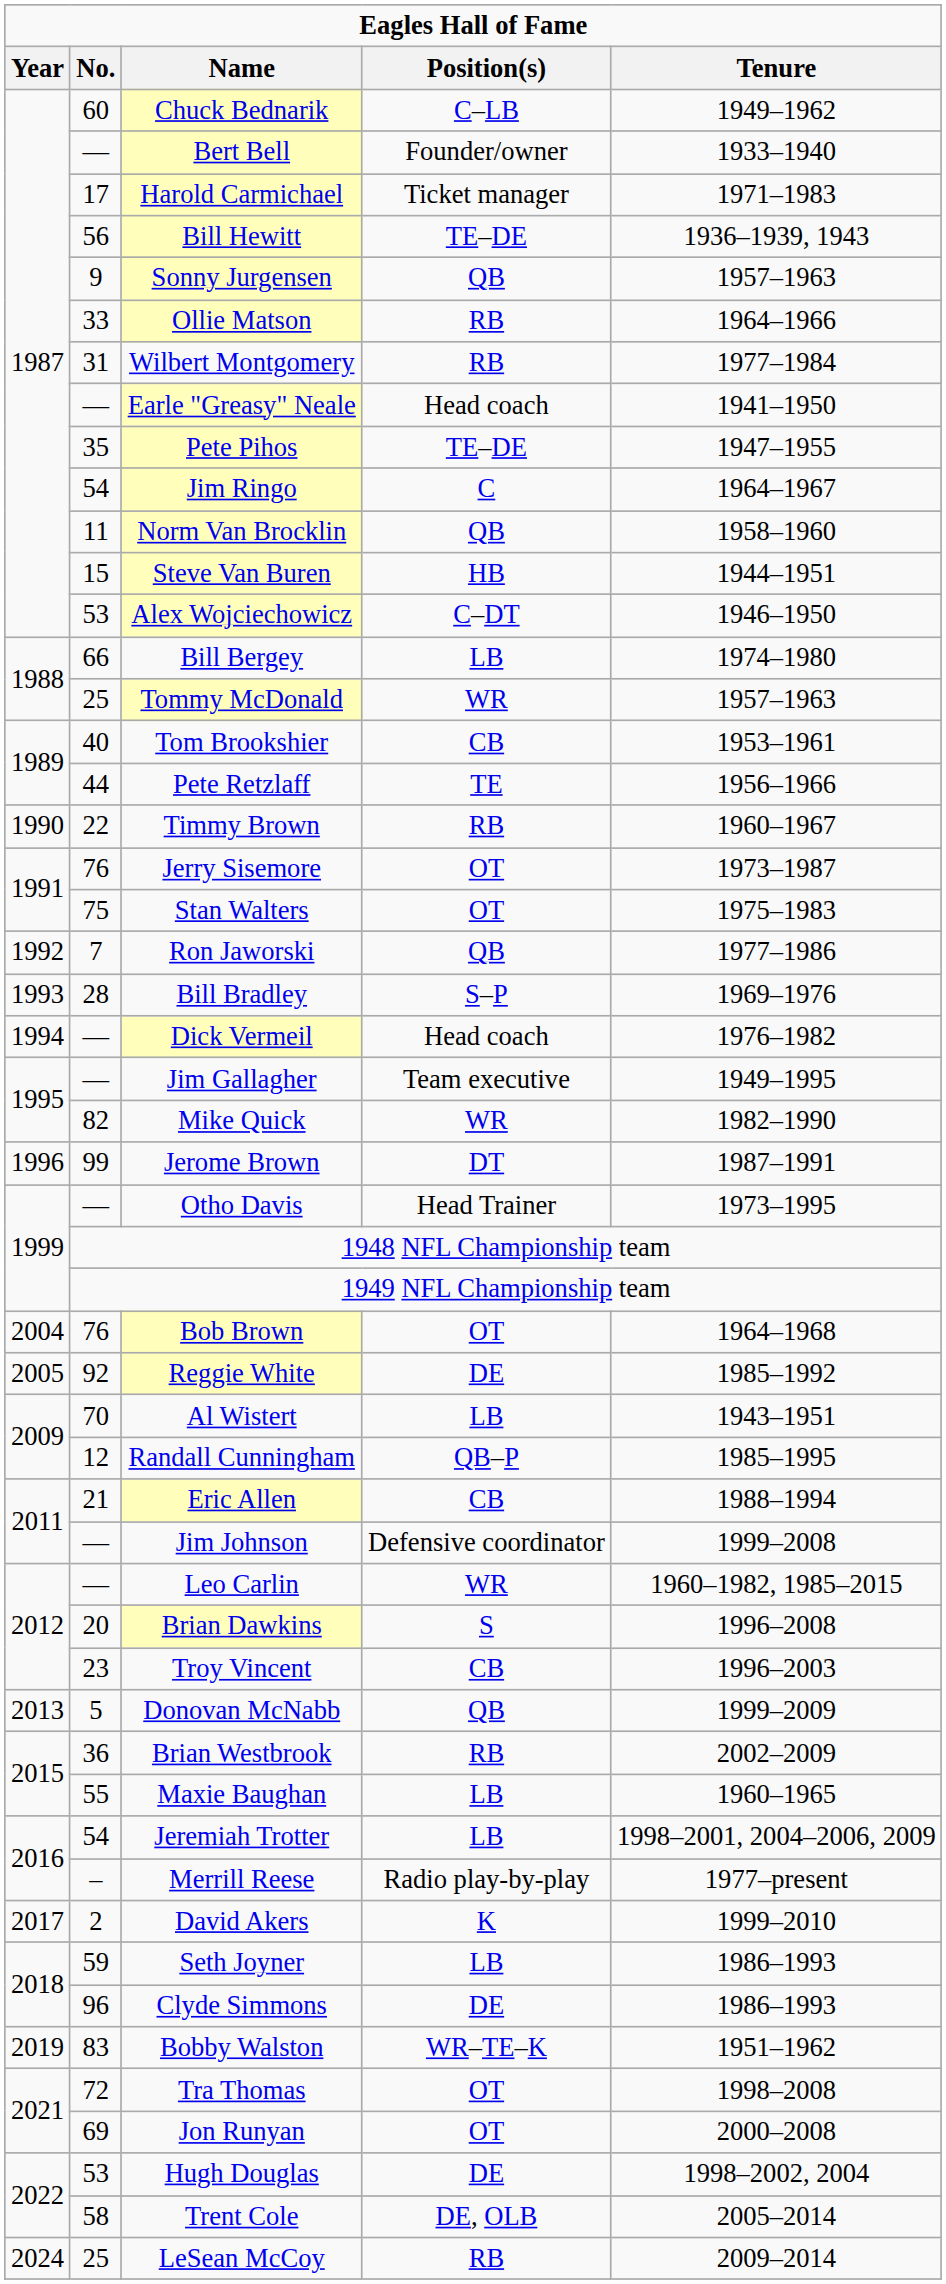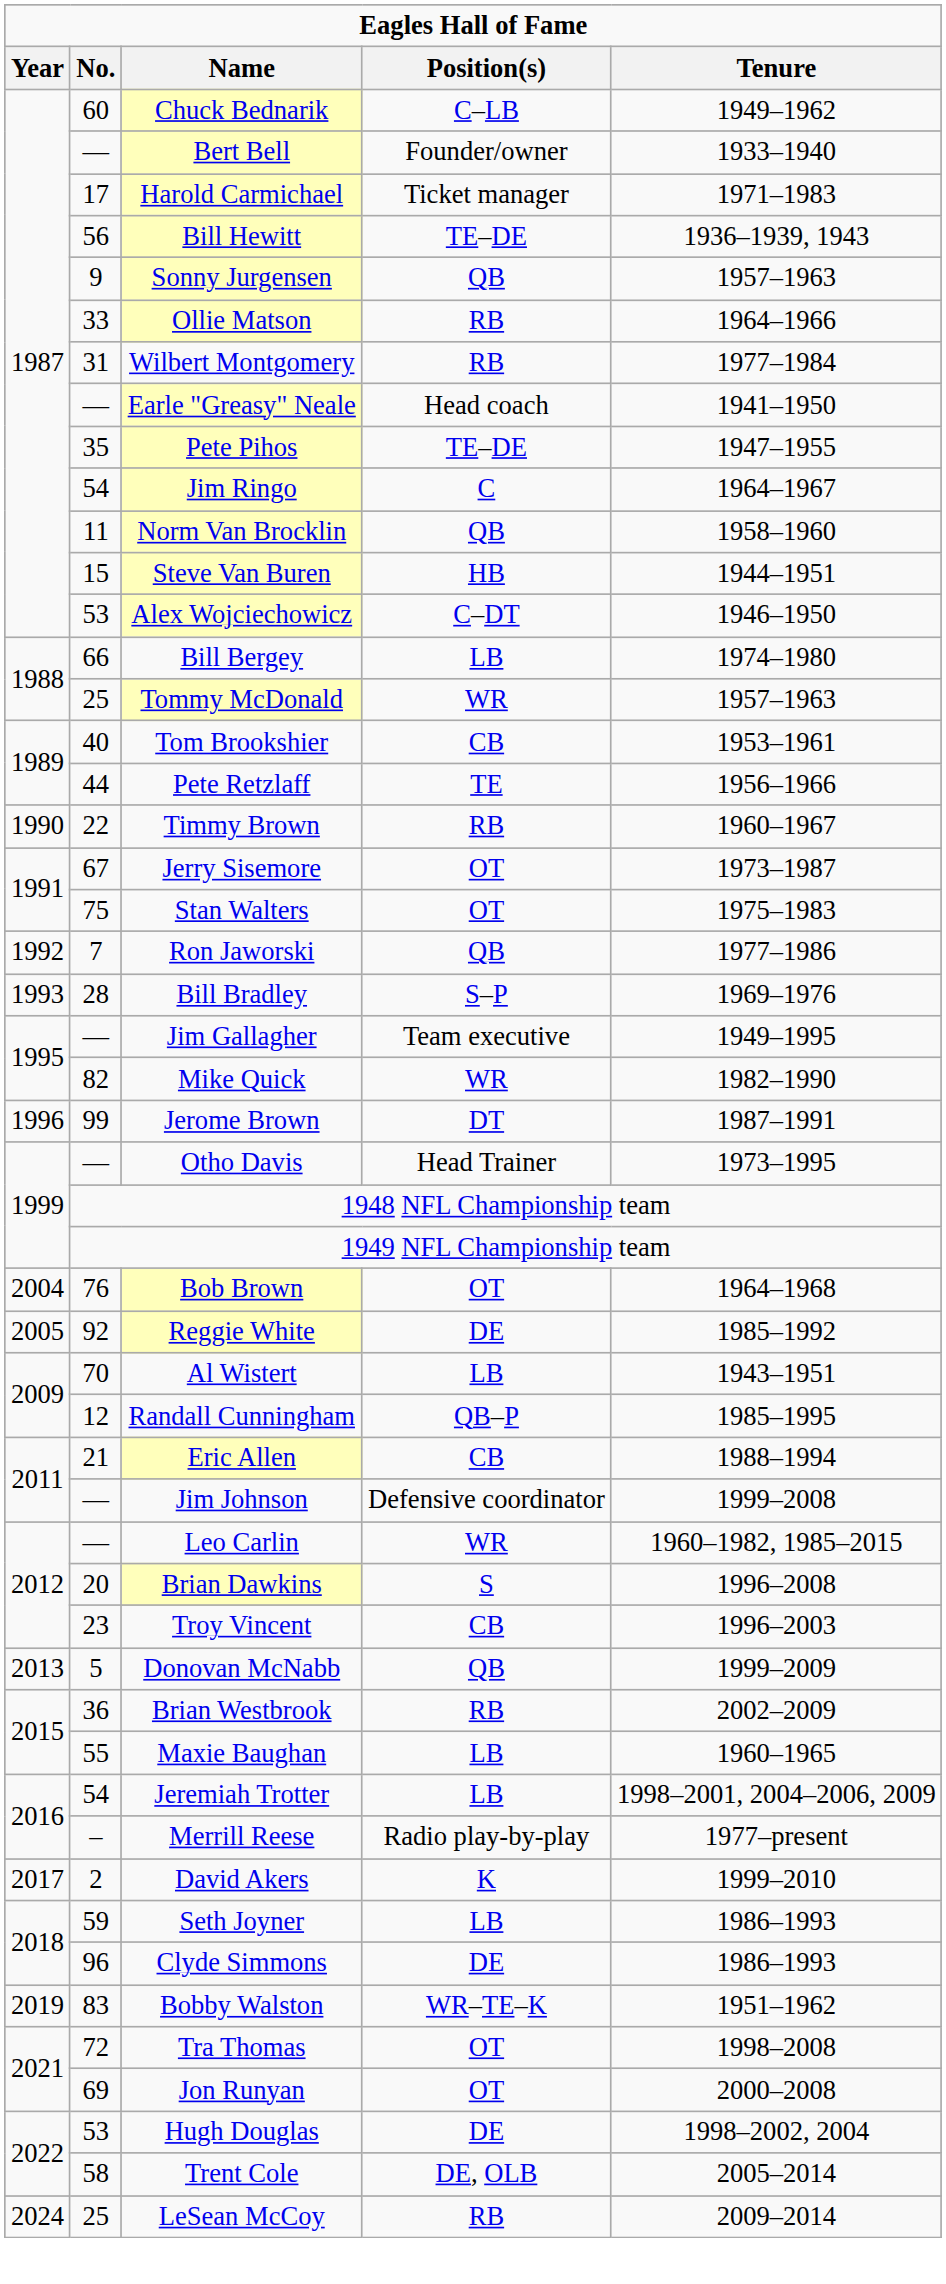(96, 868) 76 -> (96, 868) 67
- row: (242, 1036)
